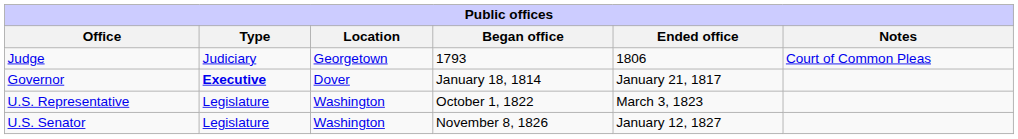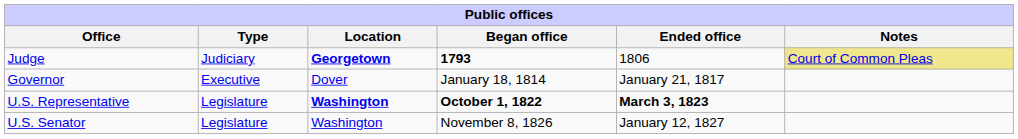(351, 58) normal -> (351, 58) bold
(451, 58) normal -> (456, 58) bold
(858, 58) no background -> (860, 58) khaki background
(234, 79) bold -> (231, 79) normal
(349, 101) normal -> (350, 101) bold
(485, 101) normal -> (491, 101) bold
(660, 101) normal -> (664, 101) bold
